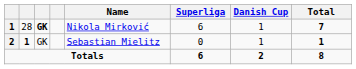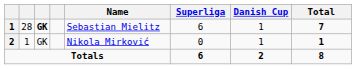(108, 27) Nikola Mirković -> (113, 27) Sebastian Mielitz
(27, 41) bold -> (27, 41) normal
(113, 41) Sebastian Mielitz -> (108, 41) Nikola Mirković
